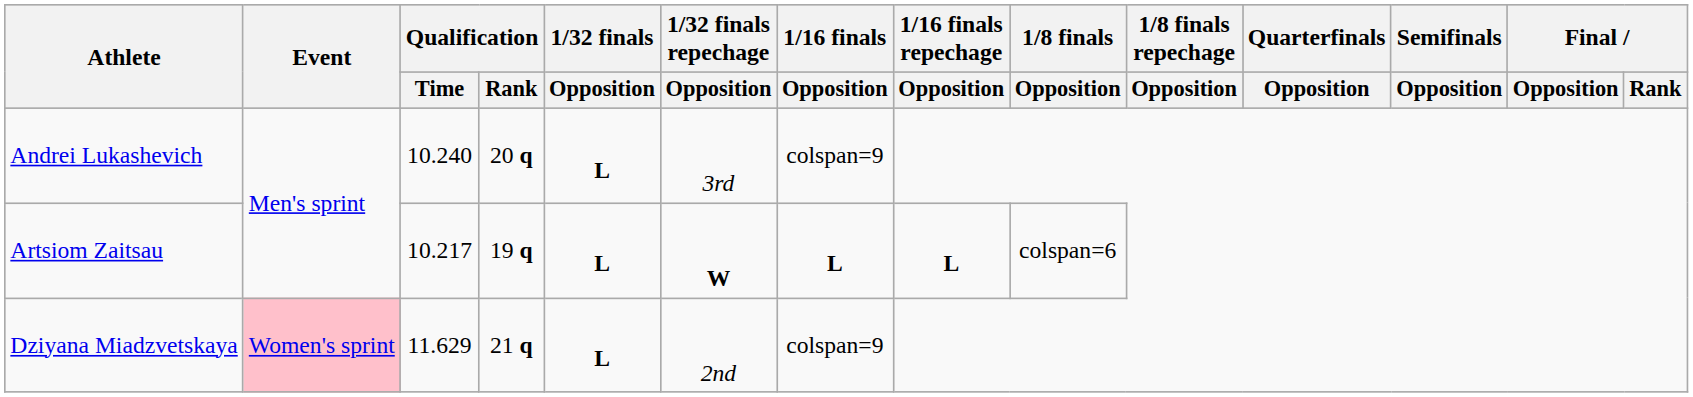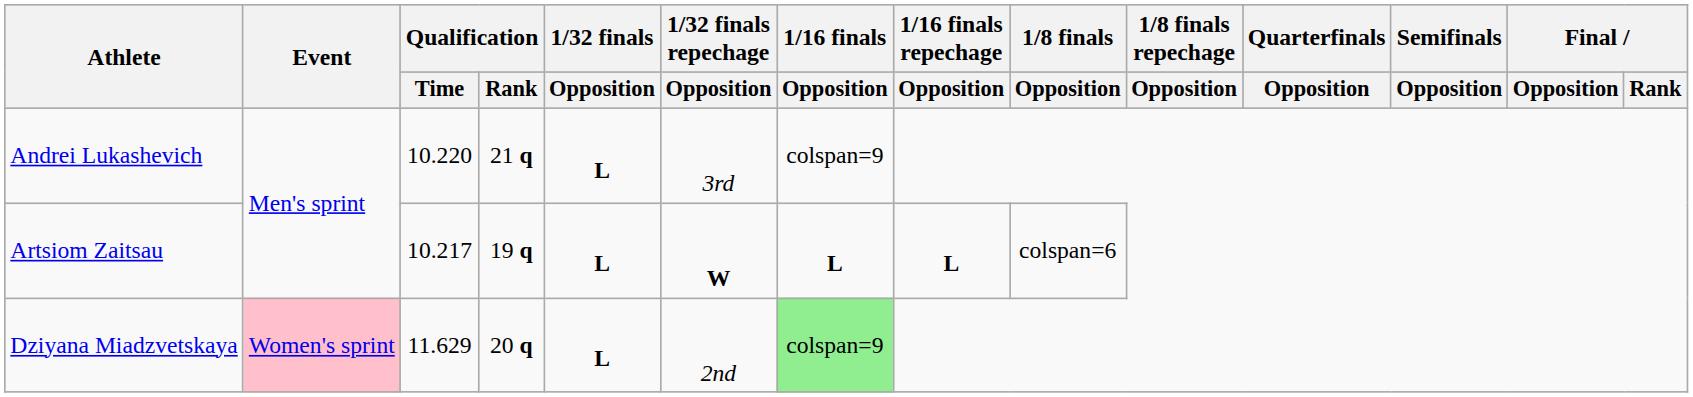(440, 155) 10.240 -> (440, 155) 10.220
(511, 155) 20 q -> (511, 155) 21 q
(511, 345) 21 q -> (511, 345) 20 q
(835, 345) no background -> (835, 345) lightgreen background
